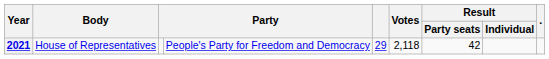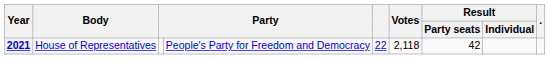(381, 46) 29 -> (381, 46) 22
